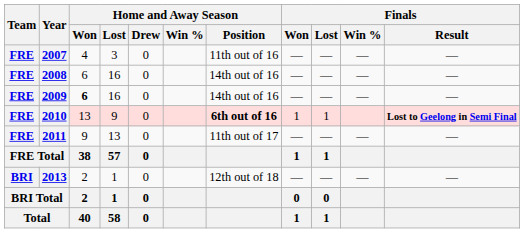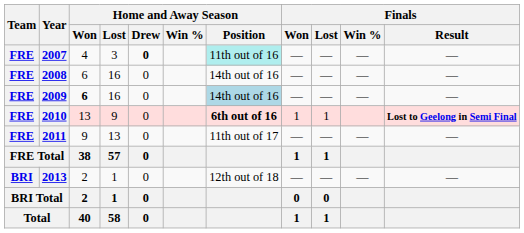(146, 55) normal -> (146, 55) bold
(244, 55) no background -> (244, 55) paleturquoise background
(244, 96) no background -> (244, 96) lightblue background
